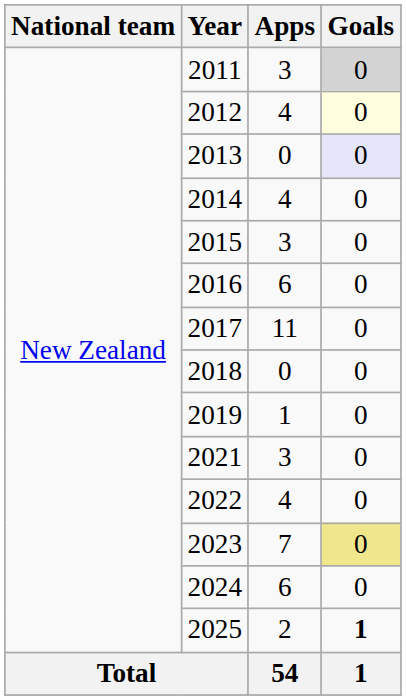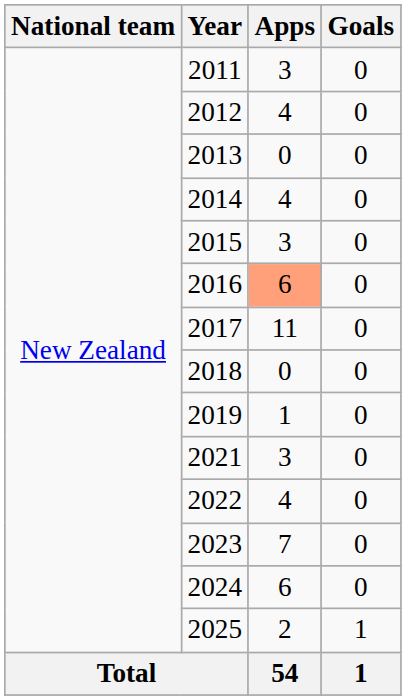(361, 69) lightgrey background -> (361, 69) no background
(361, 112) lightyellow background -> (361, 112) no background
(361, 155) lavender background -> (361, 155) no background
(285, 284) no background -> (285, 284) lightsalmon background
(361, 543) khaki background -> (361, 543) no background
(361, 629) bold -> (361, 629) normal
